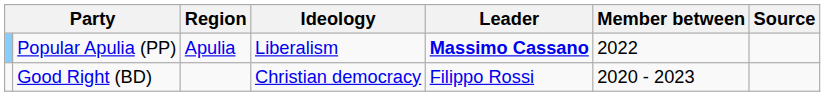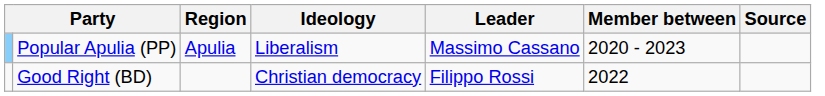(509, 47) bold -> (505, 47) normal
(617, 47) 2022 -> (637, 47) 2020 - 2023
(646, 76) 2020 - 2023 -> (608, 76) 2022
